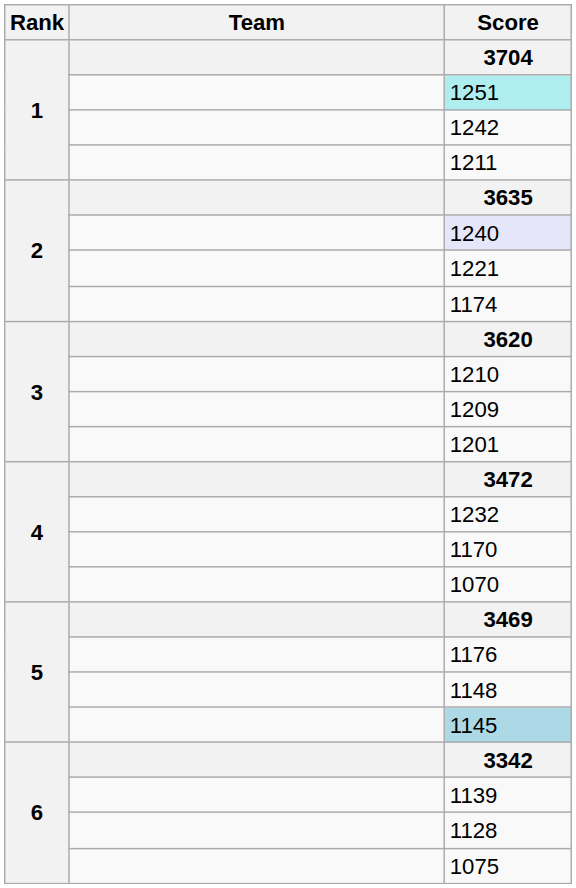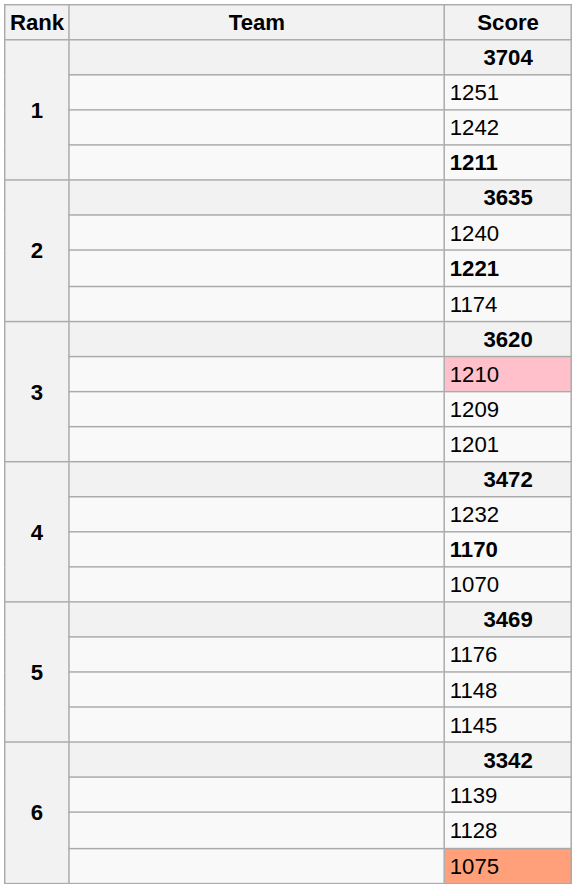(474, 93) paleturquoise background -> (474, 93) no background
(474, 163) normal -> (474, 163) bold
(474, 233) lavender background -> (474, 233) no background
(474, 268) normal -> (474, 268) bold
(474, 374) no background -> (474, 374) pink background
(474, 549) normal -> (474, 549) bold
(474, 725) lightblue background -> (474, 725) no background
(474, 866) no background -> (474, 866) lightsalmon background
